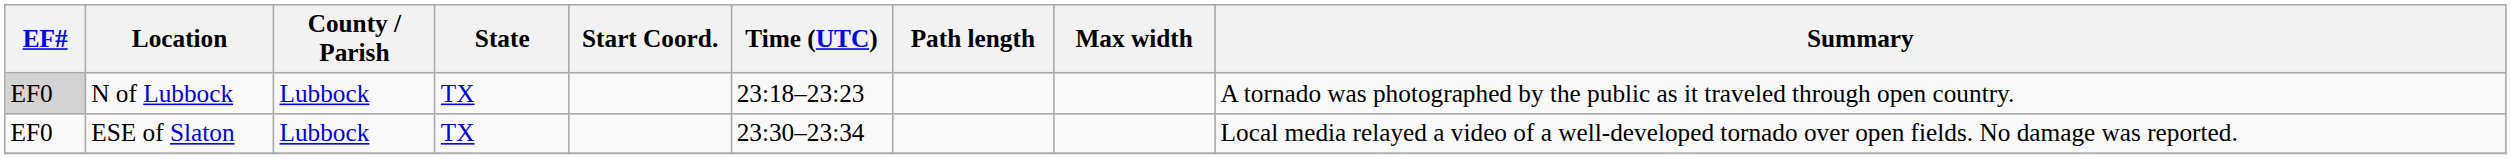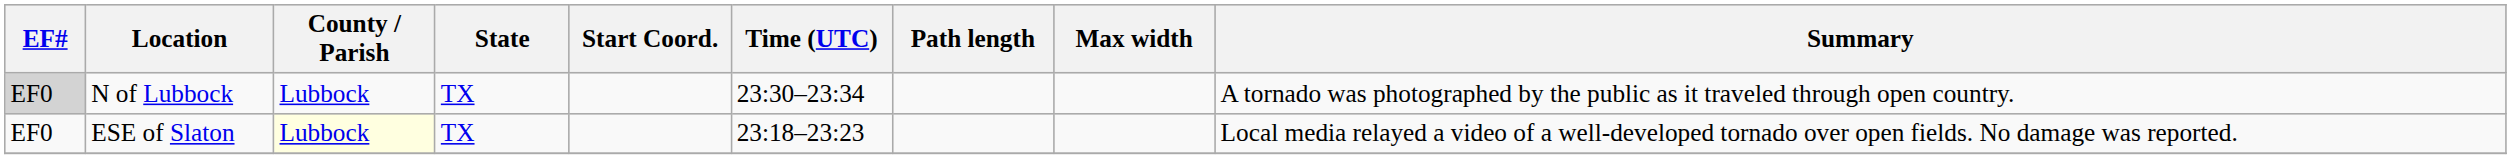(801, 93) 23:18–23:23 -> (801, 93) 23:30–23:34
(324, 133) no background -> (324, 133) lightyellow background
(801, 133) 23:30–23:34 -> (801, 133) 23:18–23:23
